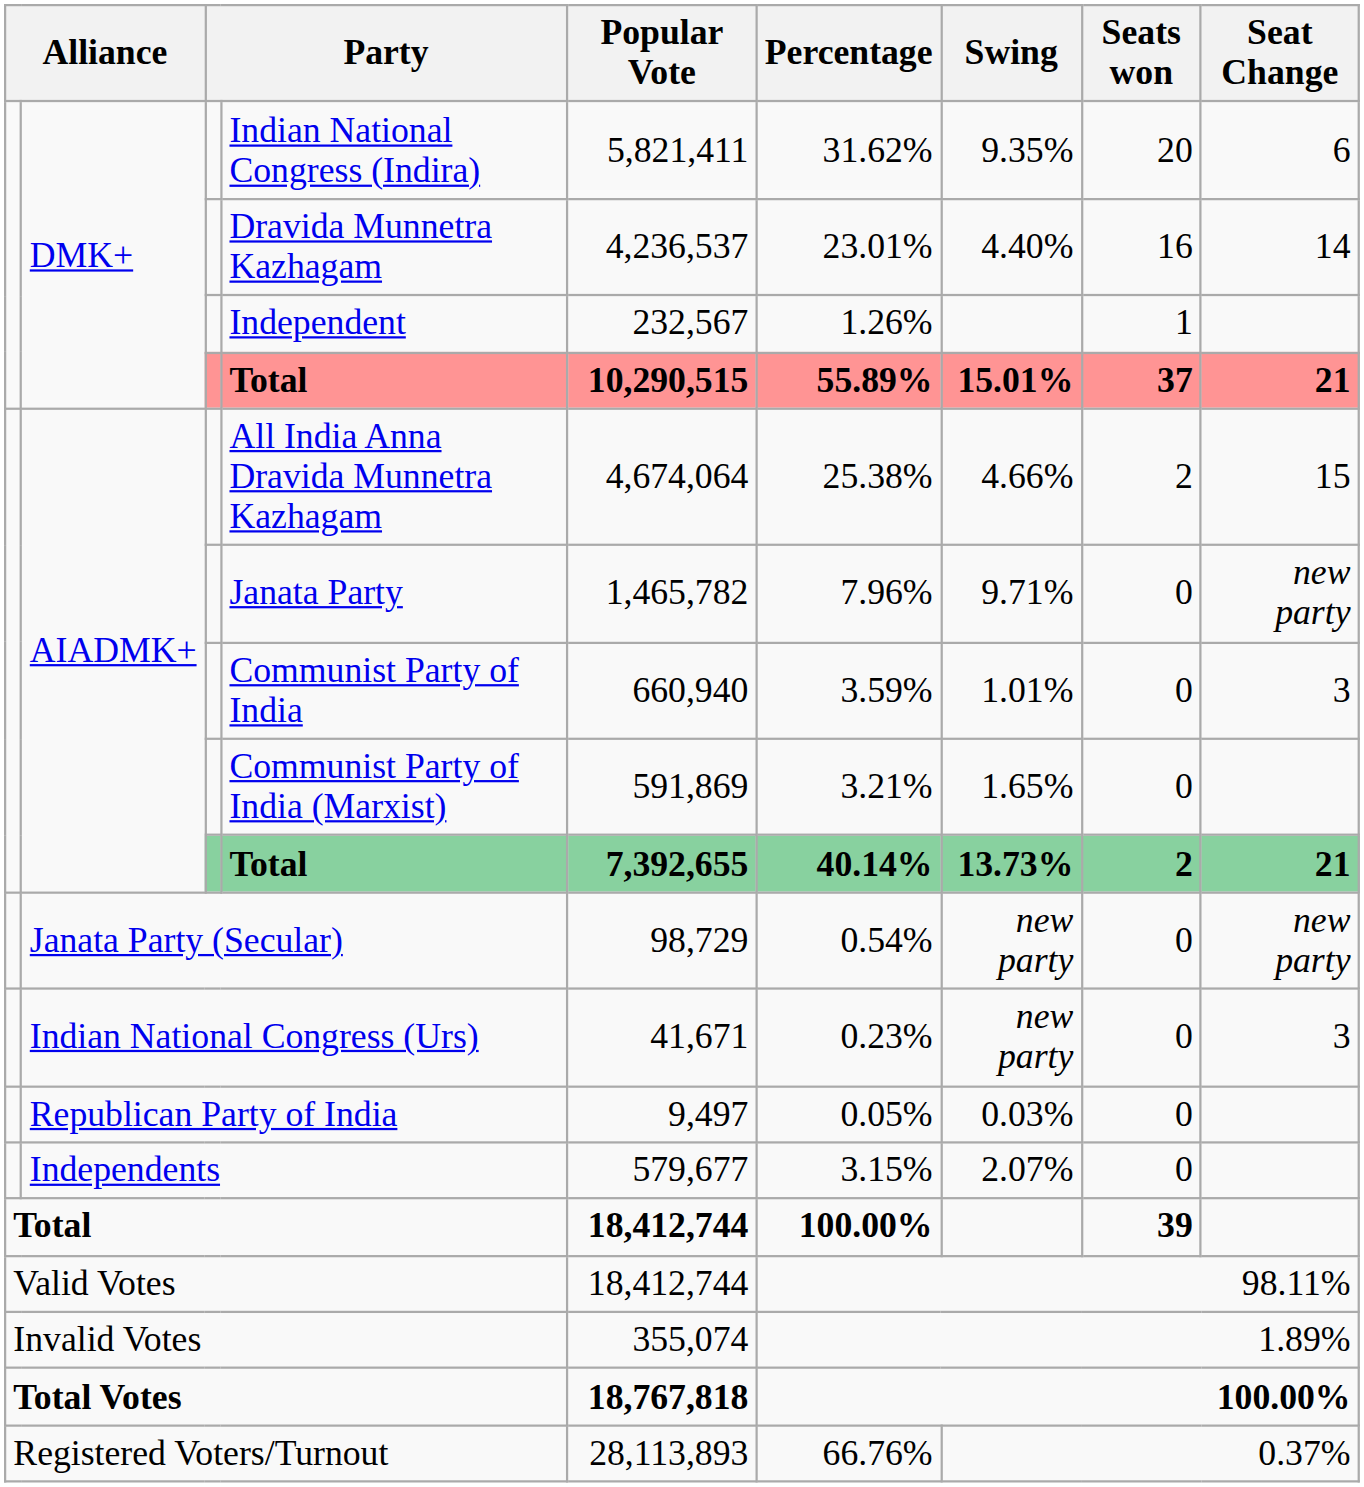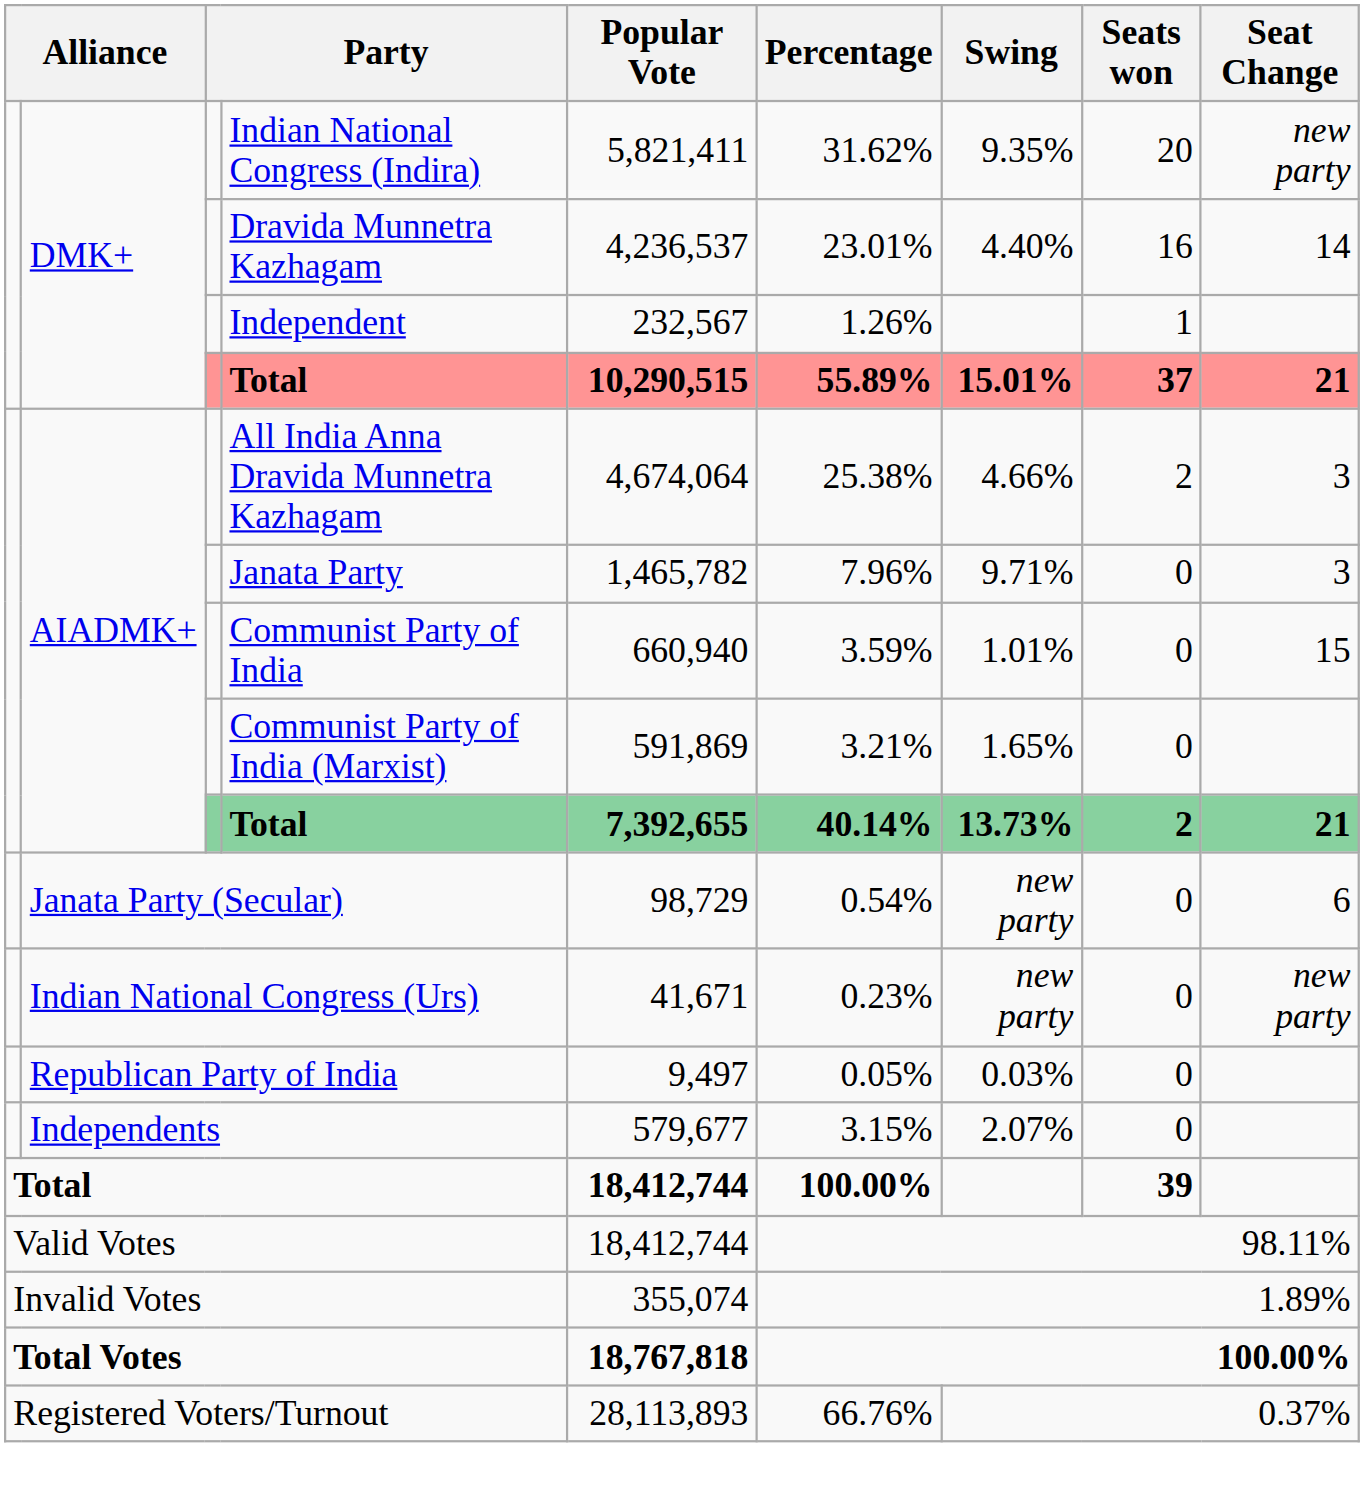(1342, 149) 6 -> (1313, 149) new party
(1333, 476) 15 -> (1342, 476) 3
(1313, 593) new party -> (1342, 573) 3
(1342, 689) 3 -> (1333, 649) 15
(1313, 939) new party -> (1342, 899) 6
(1342, 1036) 3 -> (1313, 996) new party
